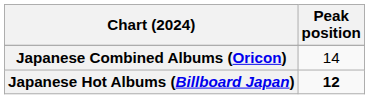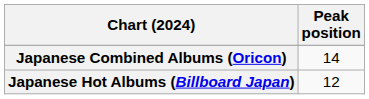(331, 81) bold -> (331, 81) normal
